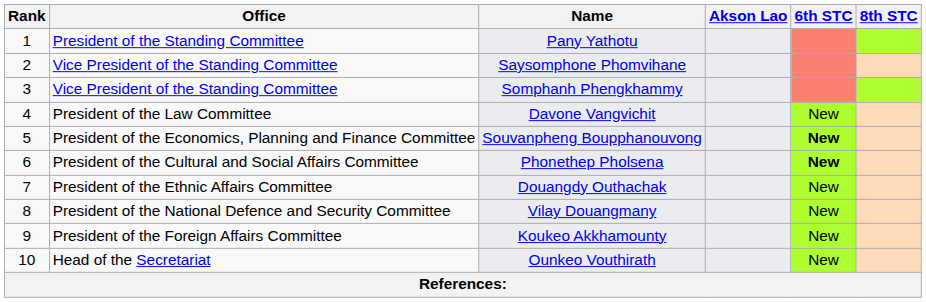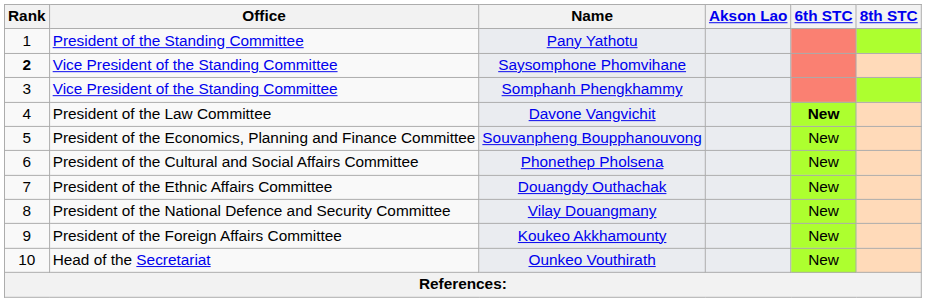(27, 65) normal -> (27, 65) bold
(824, 114) normal -> (824, 114) bold
(824, 138) bold -> (824, 138) normal
(824, 162) bold -> (824, 162) normal
